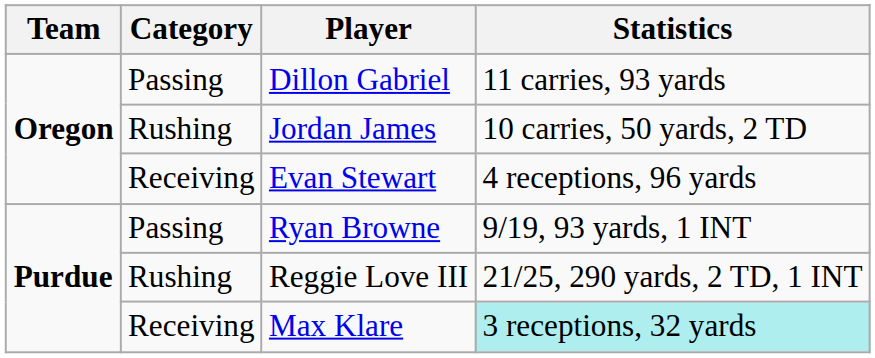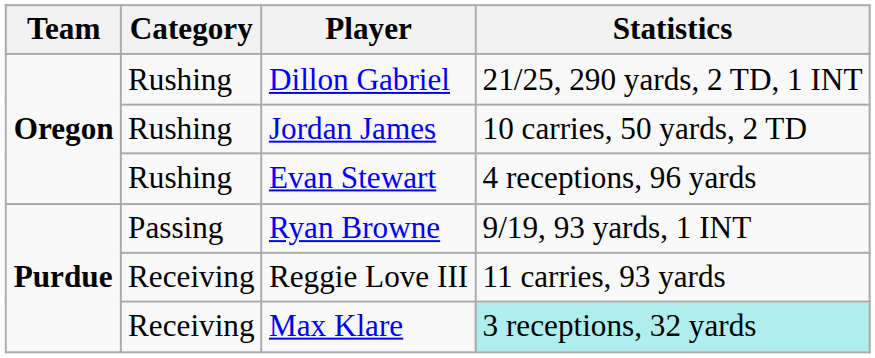(176, 78) Passing -> (180, 78) Rushing
(604, 78) 11 carries, 93 yards -> (673, 78) 21/25, 290 yards, 2 TD, 1 INT
(191, 177) Receiving -> (180, 177) Rushing
(180, 276) Rushing -> (191, 276) Receiving
(673, 276) 21/25, 290 yards, 2 TD, 1 INT -> (604, 276) 11 carries, 93 yards
